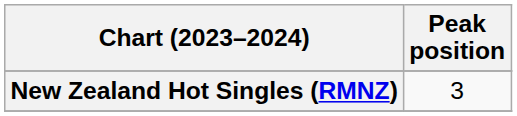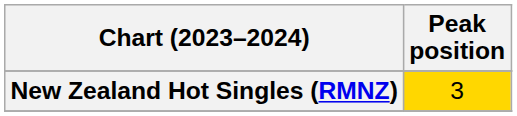(457, 90) no background -> (457, 90) gold background
